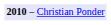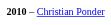(56, 12) lavender background -> (56, 12) no background
